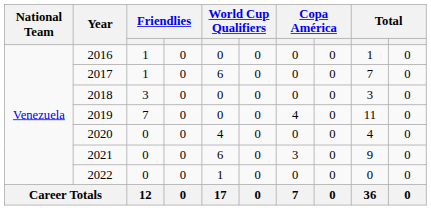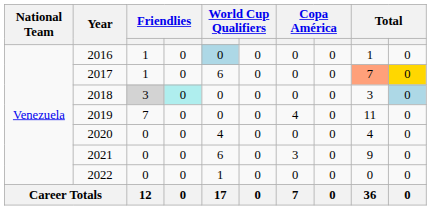(220, 54) no background -> (220, 54) lightblue background
(370, 74) no background -> (370, 74) lightsalmon background
(407, 74) no background -> (407, 74) gold background
(145, 94) no background -> (145, 94) lightgrey background
(183, 94) no background -> (183, 94) paleturquoise background
(407, 94) no background -> (407, 94) lightblue background
